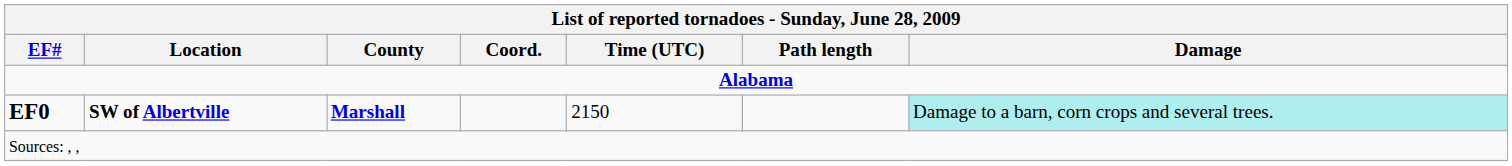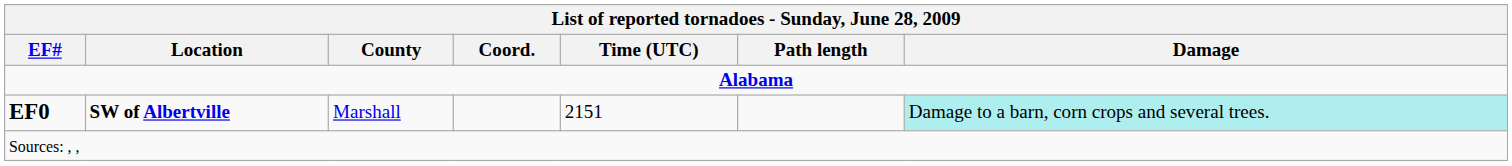(368, 112) bold -> (367, 112) normal
(590, 112) 2150 -> (584, 112) 2151
